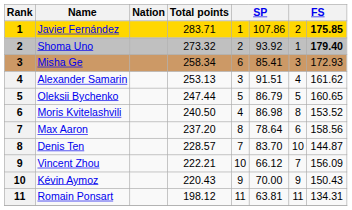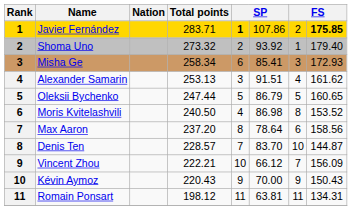(240, 29) normal -> (240, 29) bold
(327, 46) bold -> (327, 46) normal
